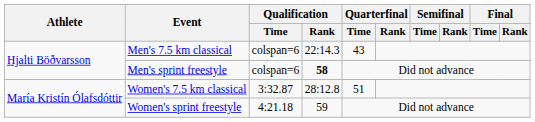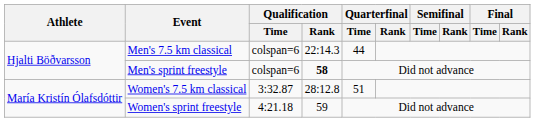(359, 51) 43 -> (359, 51) 44
